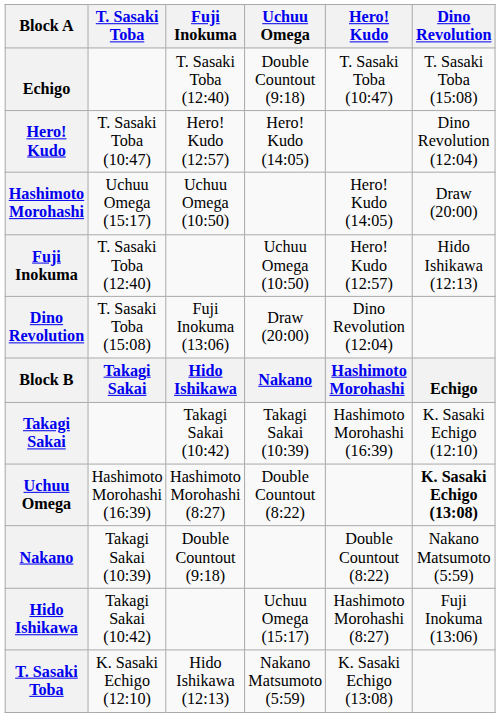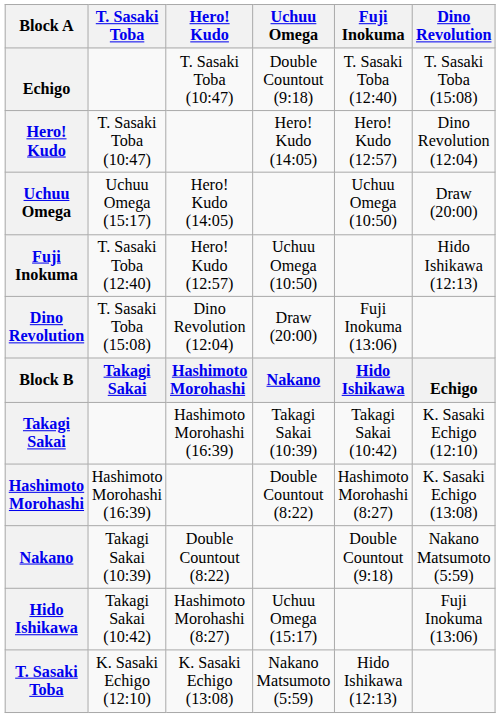columns swapped: (369, 26) <-> (205, 26)
(46, 203) Hashimoto Morohashi -> (46, 203) Uchuu Omega
(46, 495) Uchuu Omega -> (46, 495) Hashimoto Morohashi
(454, 495) bold -> (454, 495) normal
